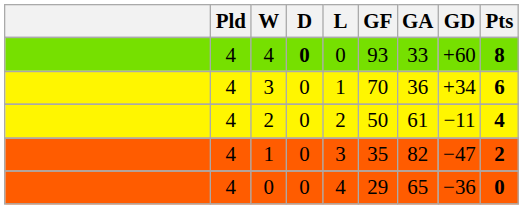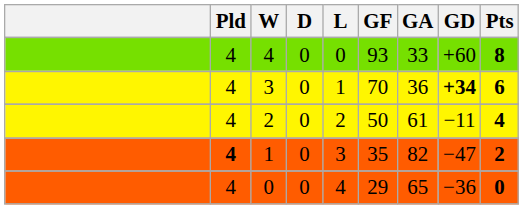(305, 54) bold -> (305, 54) normal
(459, 87) normal -> (460, 87) bold
(231, 154) normal -> (231, 154) bold
